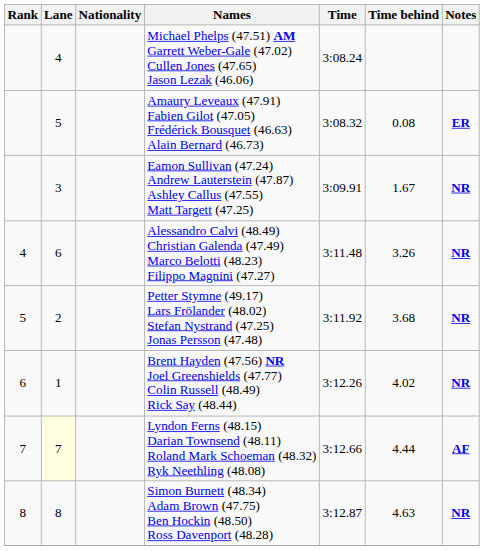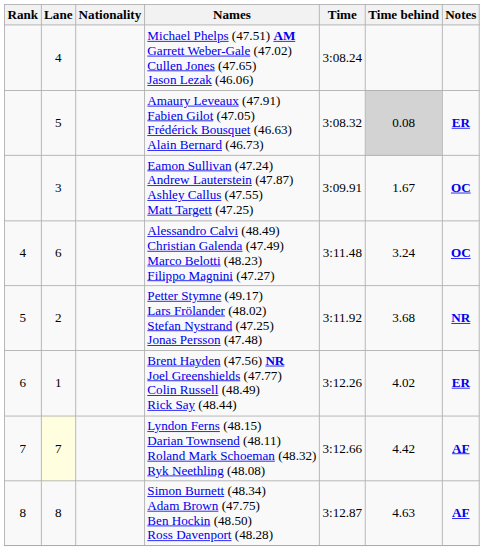(404, 122) no background -> (404, 122) lightgrey background
(461, 188) NR -> (461, 188) OC
(404, 253) 3.26 -> (404, 253) 3.24
(461, 253) NR -> (461, 253) OC
(461, 383) NR -> (461, 383) ER
(404, 448) 4.44 -> (404, 448) 4.42
(461, 513) NR -> (461, 513) AF
